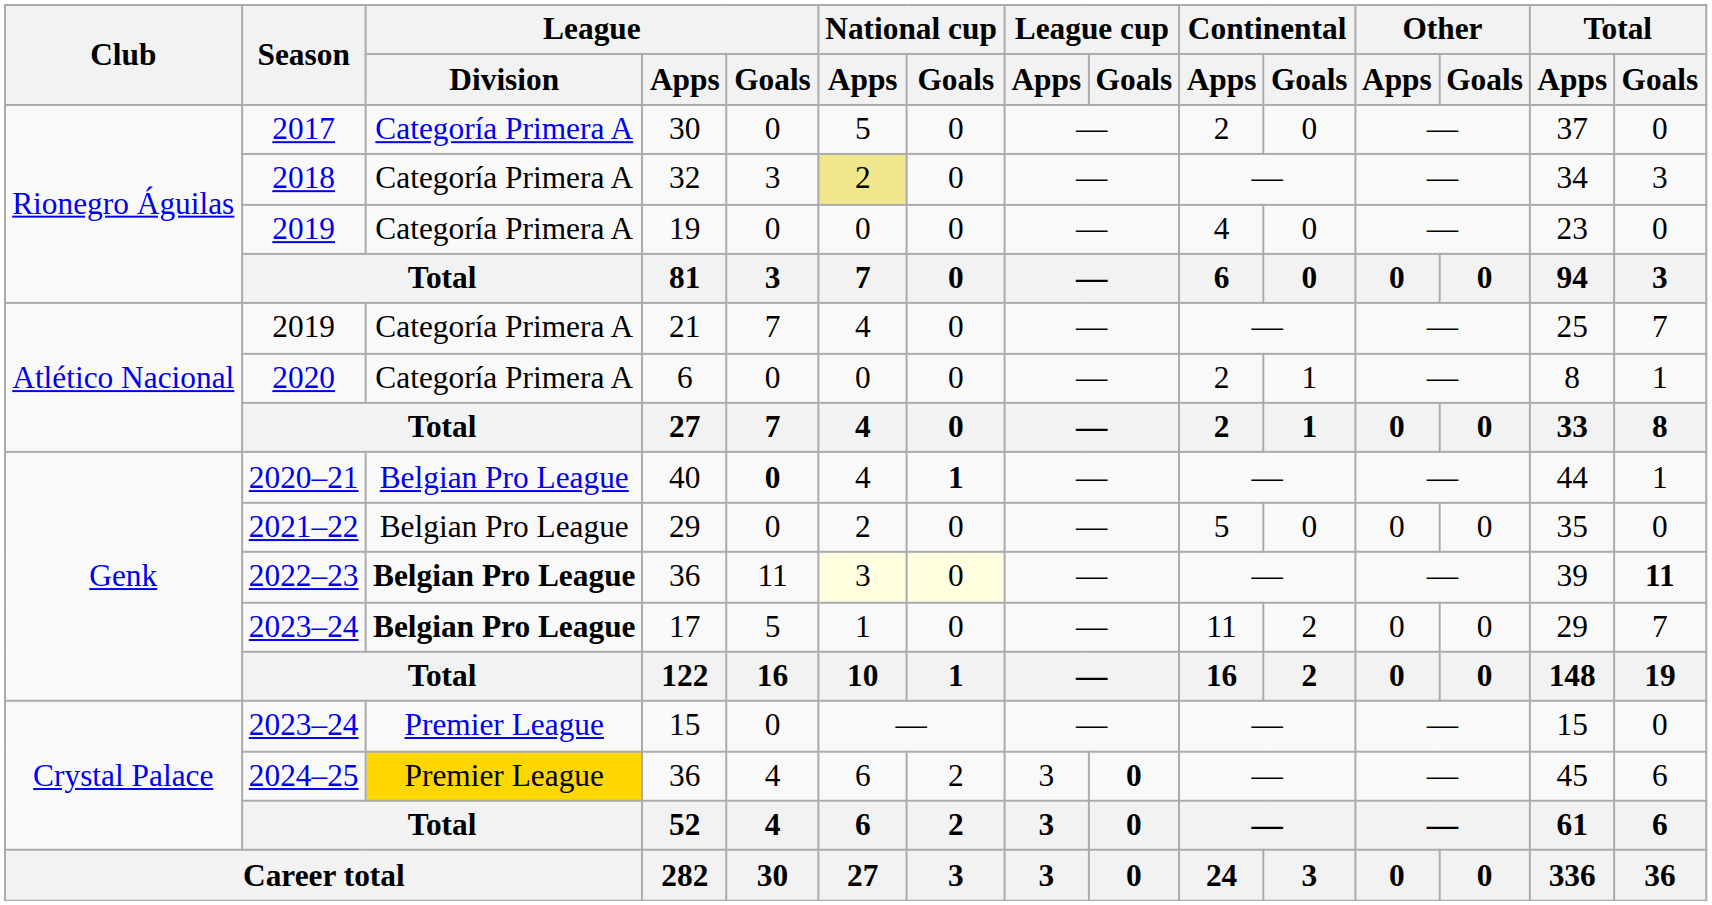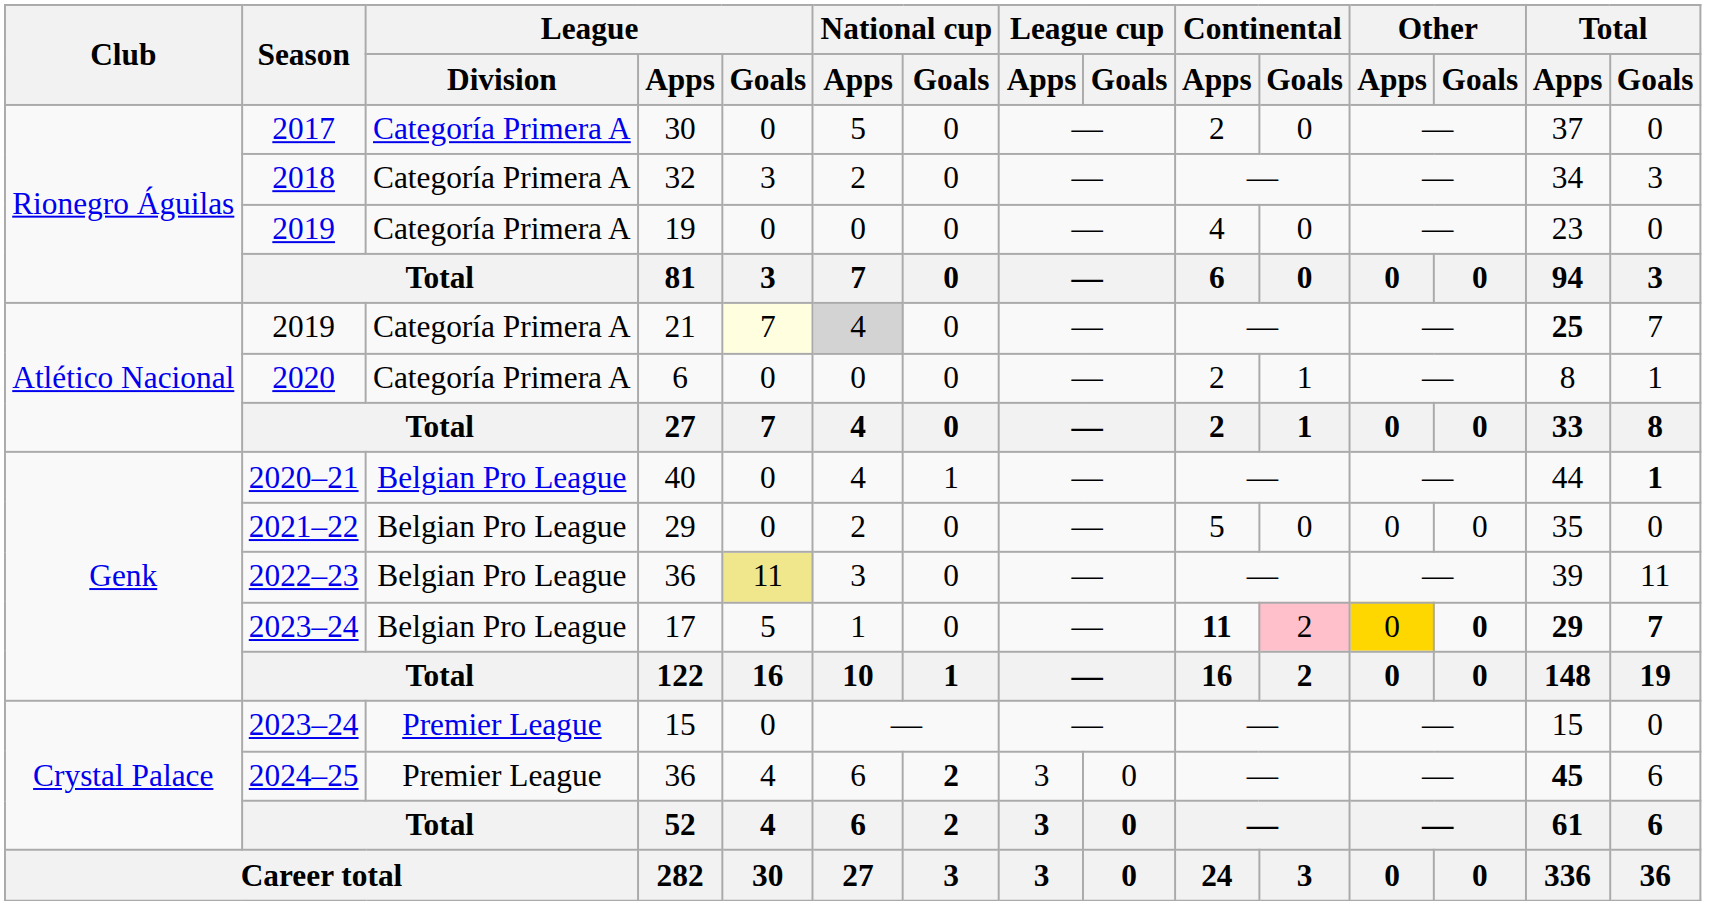(863, 178) khaki background -> (858, 178) no background
(772, 327) no background -> (768, 327) lightyellow background
(863, 327) no background -> (858, 327) lightgrey background
(1572, 327) normal -> (1567, 327) bold
(772, 476) bold -> (768, 476) normal
(956, 476) bold -> (951, 476) normal
(1660, 476) normal -> (1655, 476) bold
(504, 576) bold -> (502, 576) normal
(772, 576) no background -> (768, 576) khaki background
(863, 576) lightyellow background -> (858, 576) no background
(956, 576) lightyellow background -> (951, 576) no background
(1660, 576) bold -> (1655, 576) normal
(504, 626) bold -> (502, 626) normal
(1222, 626) normal -> (1217, 626) bold
(1309, 626) no background -> (1305, 626) pink background
(1397, 626) no background -> (1392, 626) gold background
(1485, 626) normal -> (1480, 626) bold
(1572, 626) normal -> (1567, 626) bold
(1660, 626) normal -> (1655, 626) bold
(504, 775) gold background -> (502, 775) no background
(956, 775) normal -> (951, 775) bold
(1134, 775) bold -> (1129, 775) normal
(1572, 775) normal -> (1567, 775) bold
